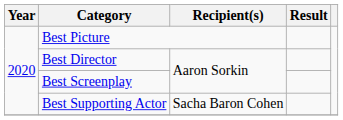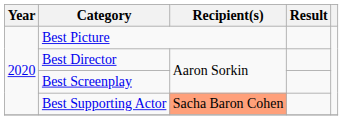(228, 103) no background -> (228, 103) lightsalmon background
